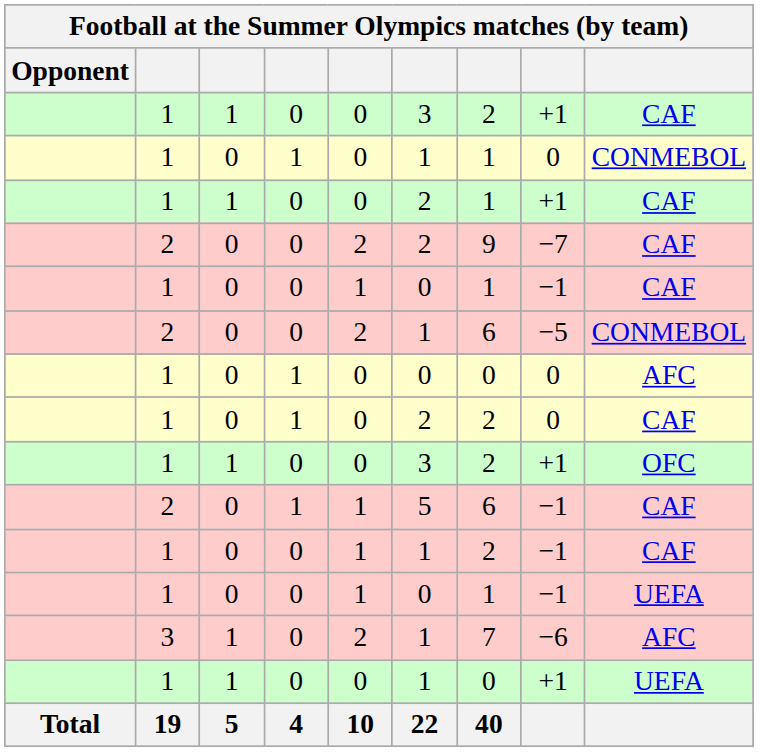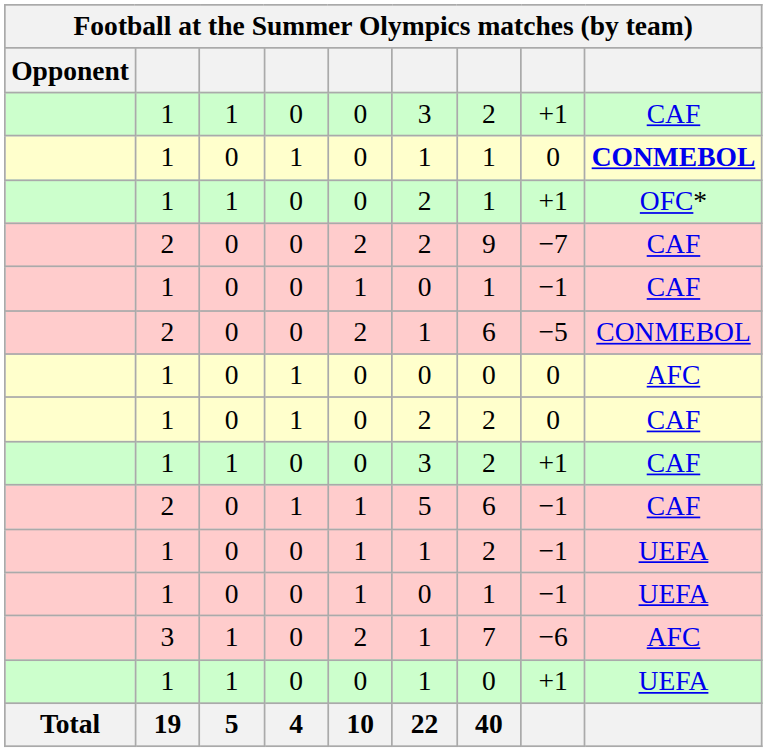(669, 157) normal -> (673, 157) bold
(669, 200) CAF -> (673, 200) OFC*
(669, 462) OFC -> (673, 462) CAF
(669, 550) CAF -> (673, 550) UEFA
